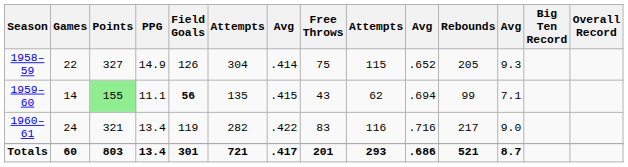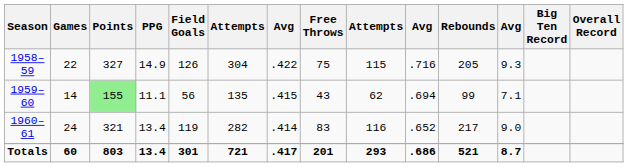(284, 65) .414 -> (284, 65) .422
(422, 65) .652 -> (422, 65) .716
(188, 96) bold -> (188, 96) normal
(284, 128) .422 -> (284, 128) .414
(422, 128) .716 -> (422, 128) .652
